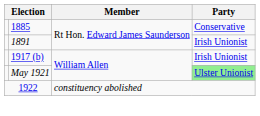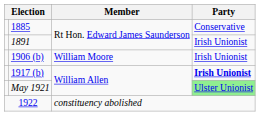+ row: (27, 57)
(221, 57) normal -> (223, 73) bold
